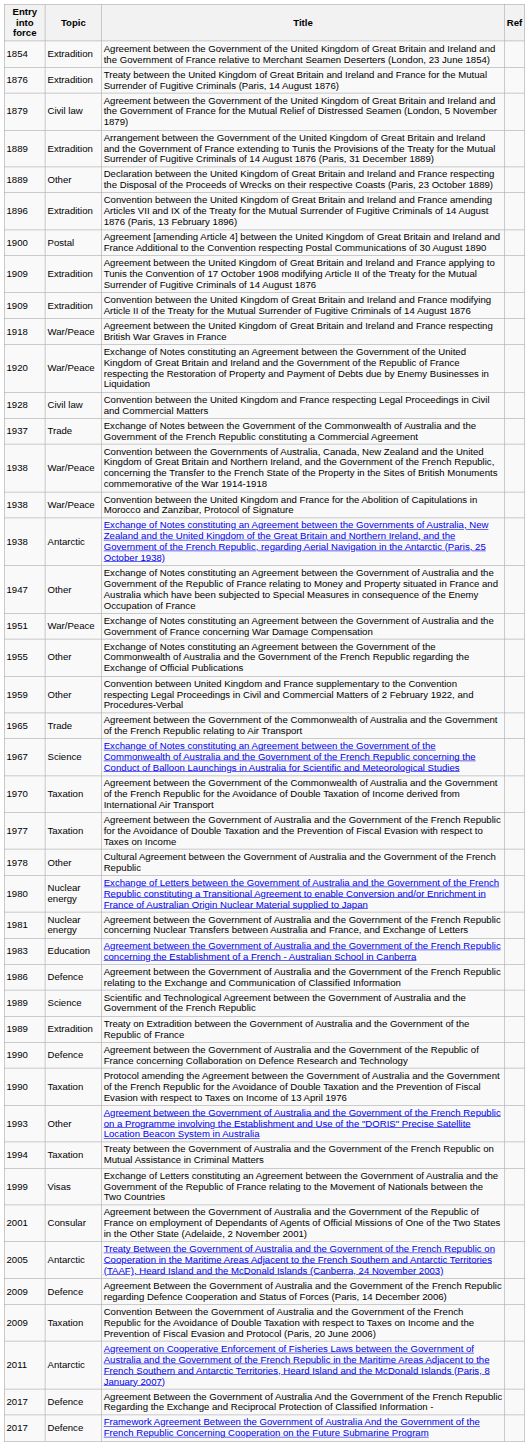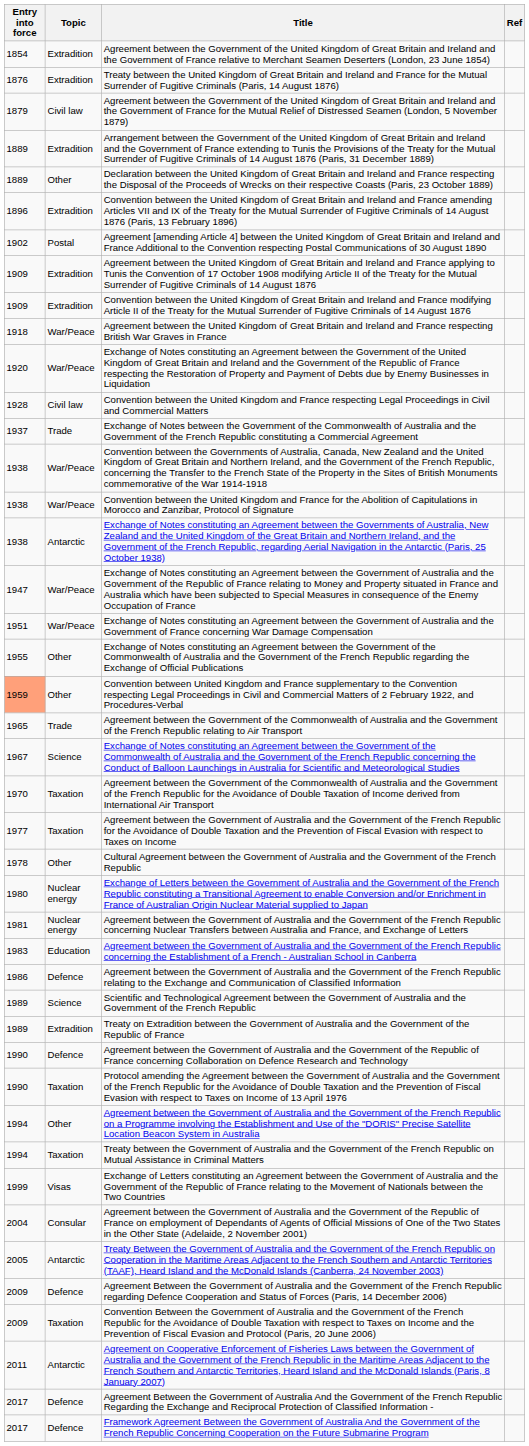(17, 242) 1900 -> (17, 242) 1902
(59, 589) Other -> (71, 589) War/Peace
(17, 694) no background -> (17, 694) lightsalmon background
(17, 1123) 1993 -> (17, 1123) 1994
(17, 1223) 2001 -> (17, 1223) 2004
